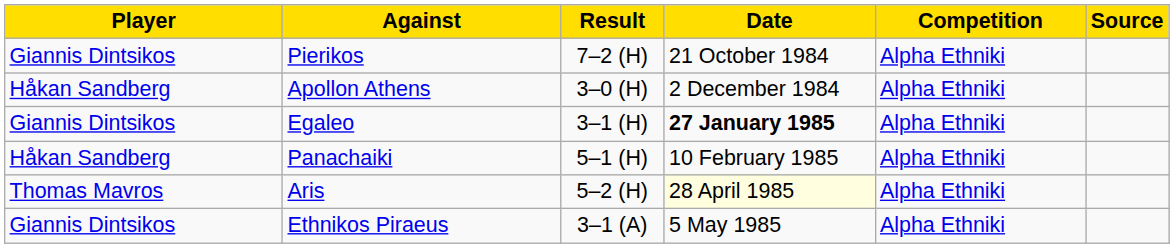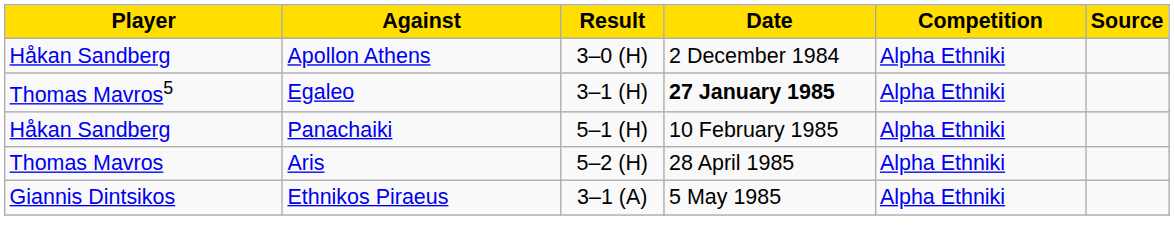- row: (326, 55)
(92, 123) Giannis Dintsikos -> (91, 92) Thomas Mavros5
(732, 191) lightyellow background -> (732, 163) no background
